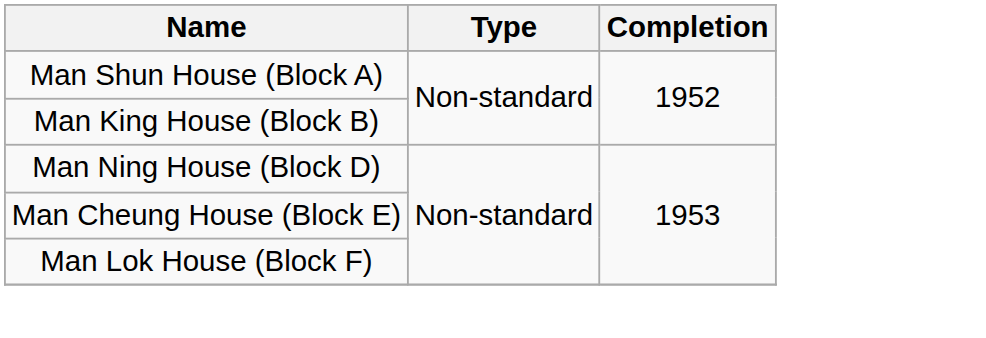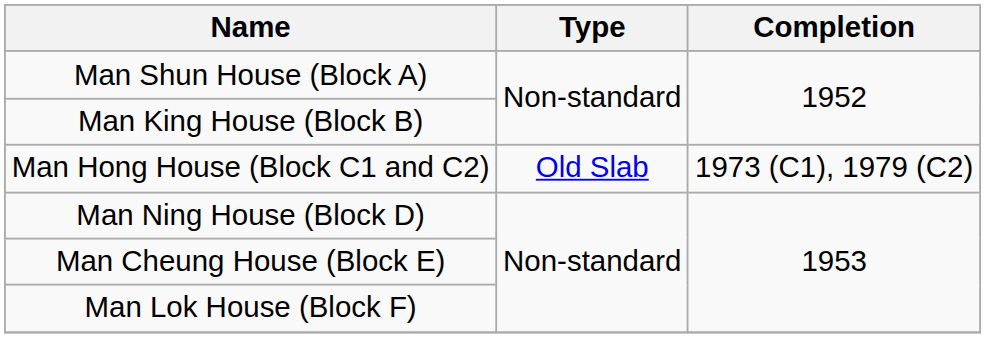+ row: (251, 167)
